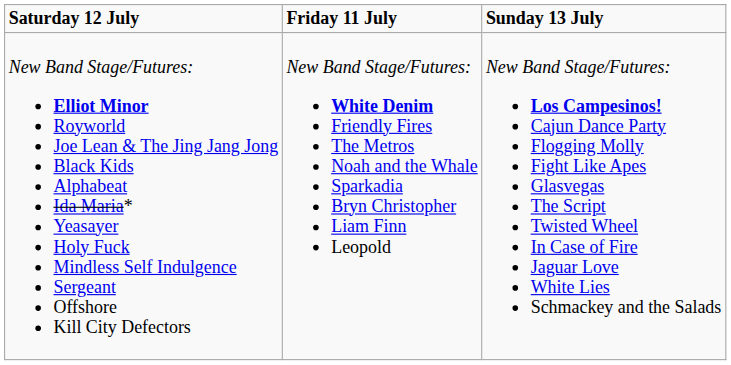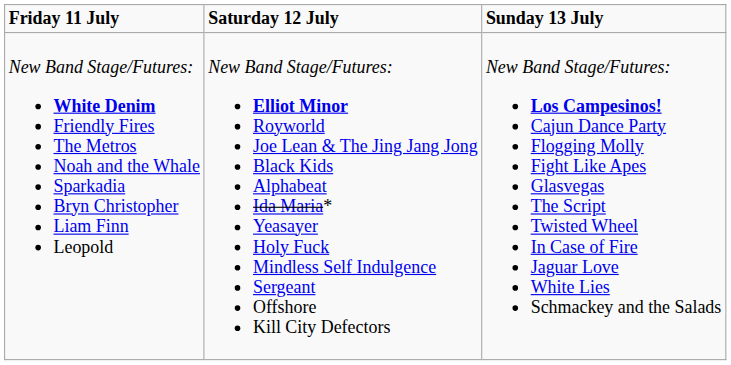columns swapped: (342, 18) <-> (74, 18)
